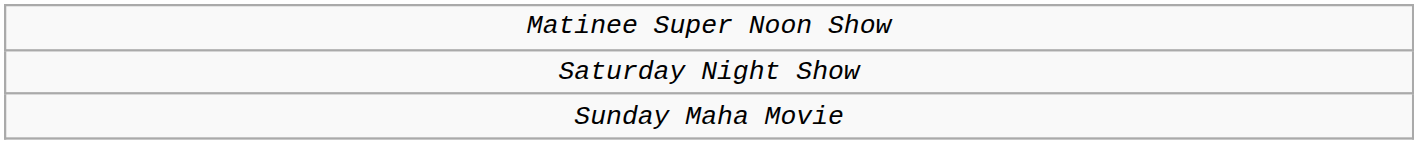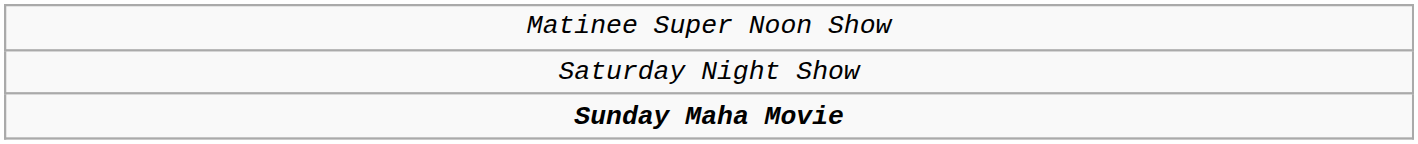(709, 116) normal -> (709, 116) bold
